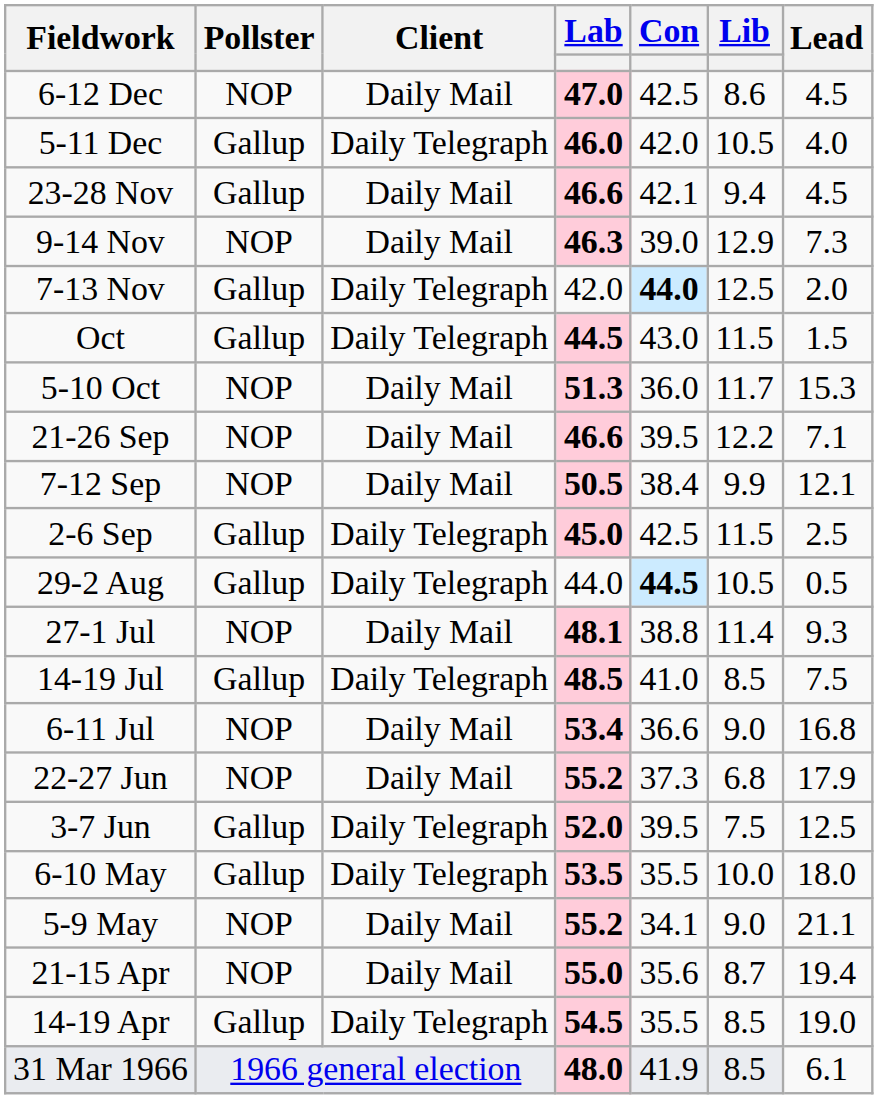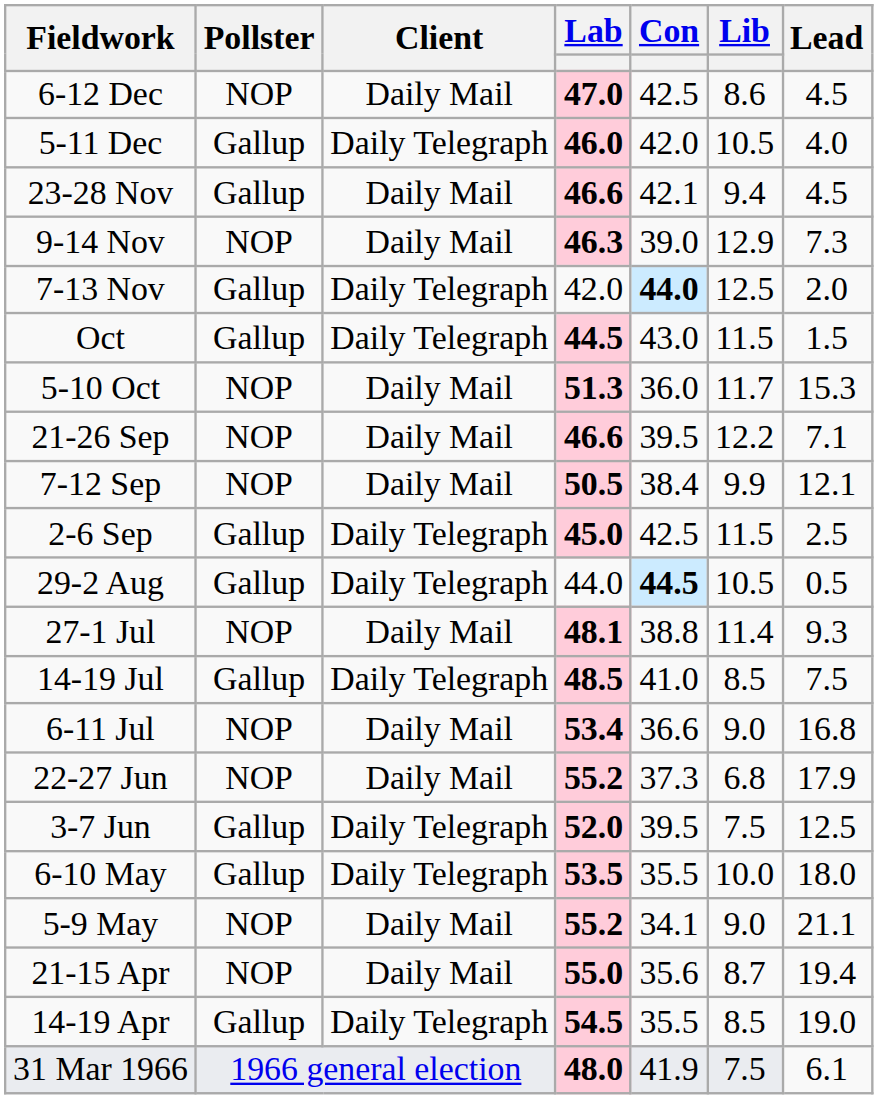(745, 1070) 8.5 -> (745, 1070) 7.5
